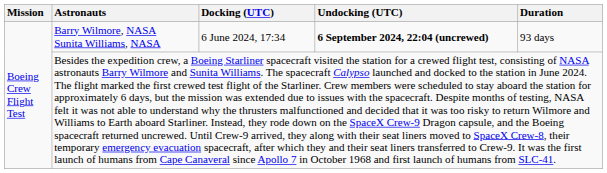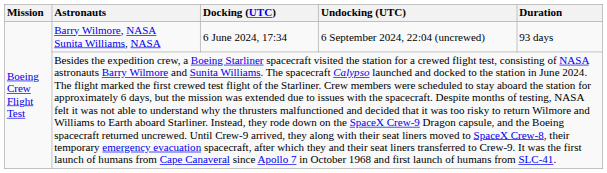(403, 36) bold -> (403, 36) normal
